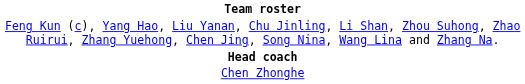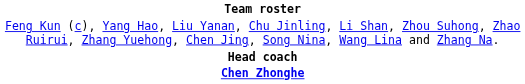(263, 73) normal -> (263, 73) bold
